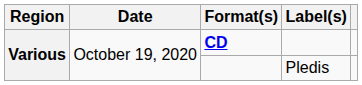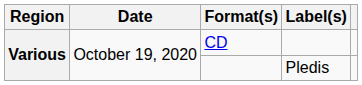(216, 42) bold -> (216, 42) normal
